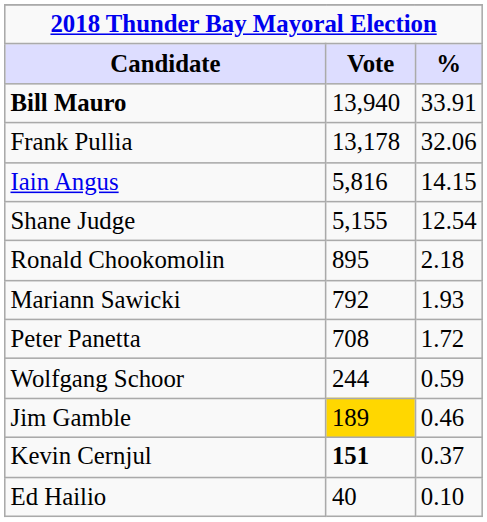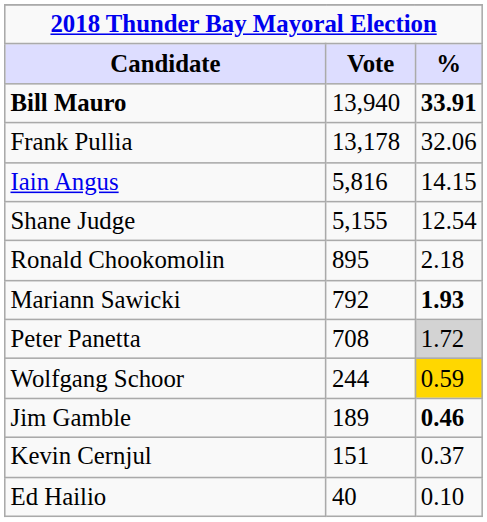(449, 102) normal -> (449, 102) bold
(443, 299) normal -> (443, 299) bold
(443, 338) no background -> (443, 338) lightgrey background
(443, 378) no background -> (443, 378) gold background
(351, 417) gold background -> (351, 417) no background
(443, 417) normal -> (443, 417) bold
(351, 456) bold -> (351, 456) normal
